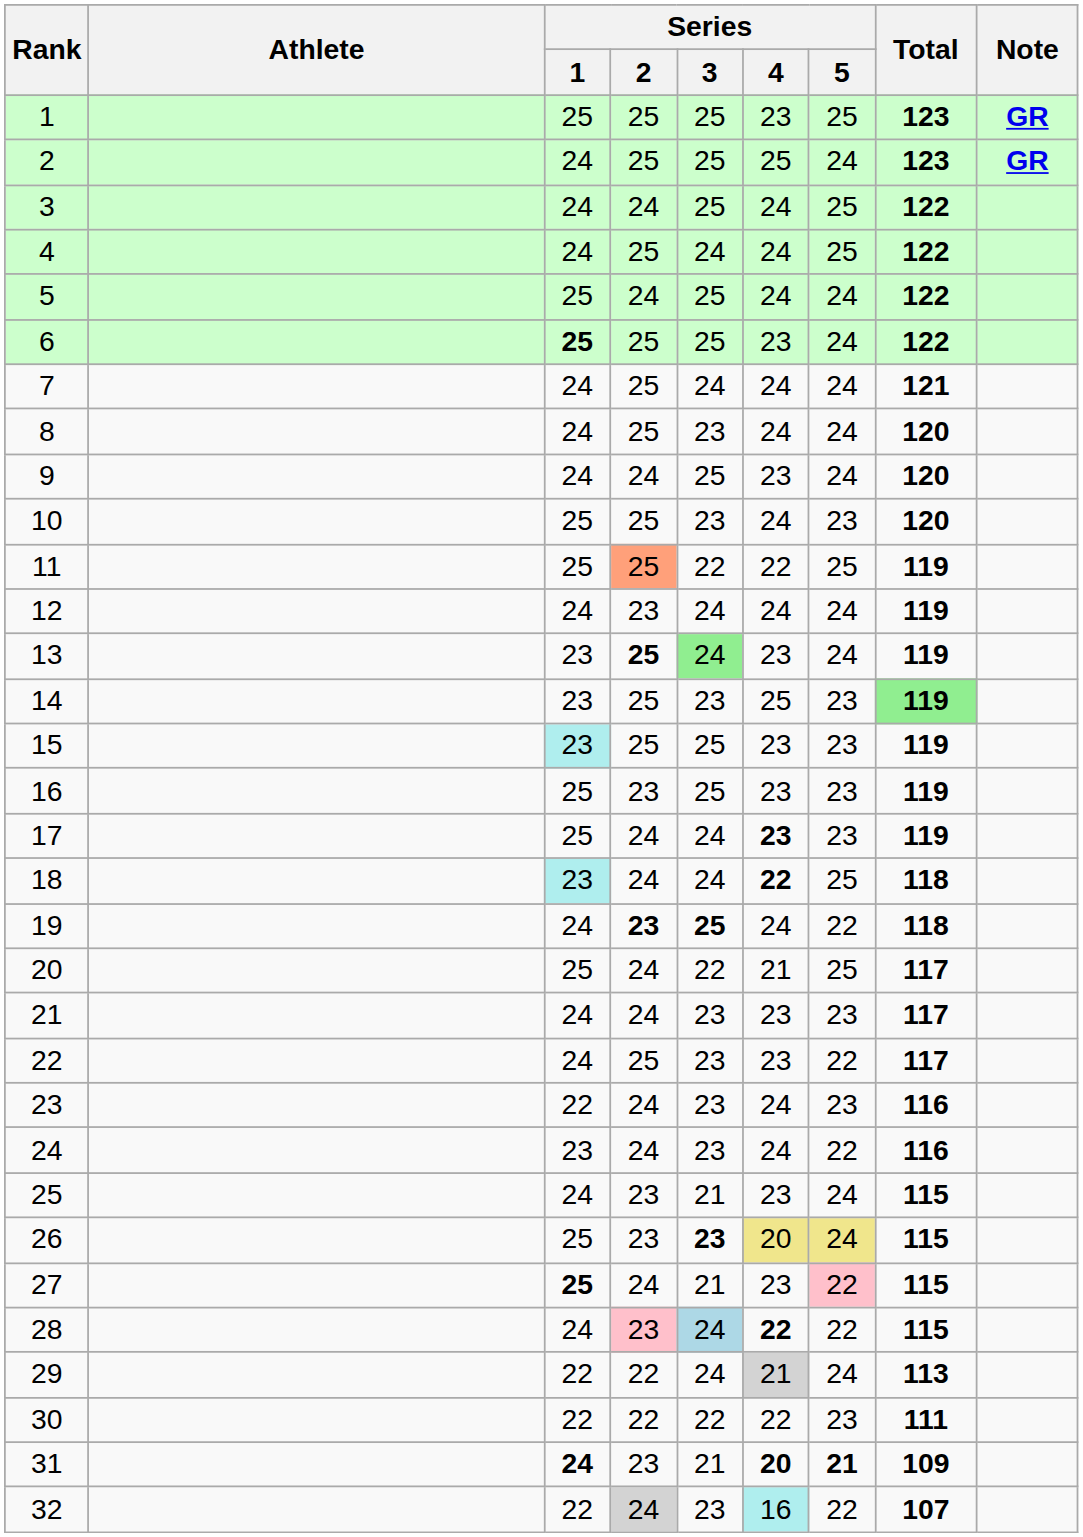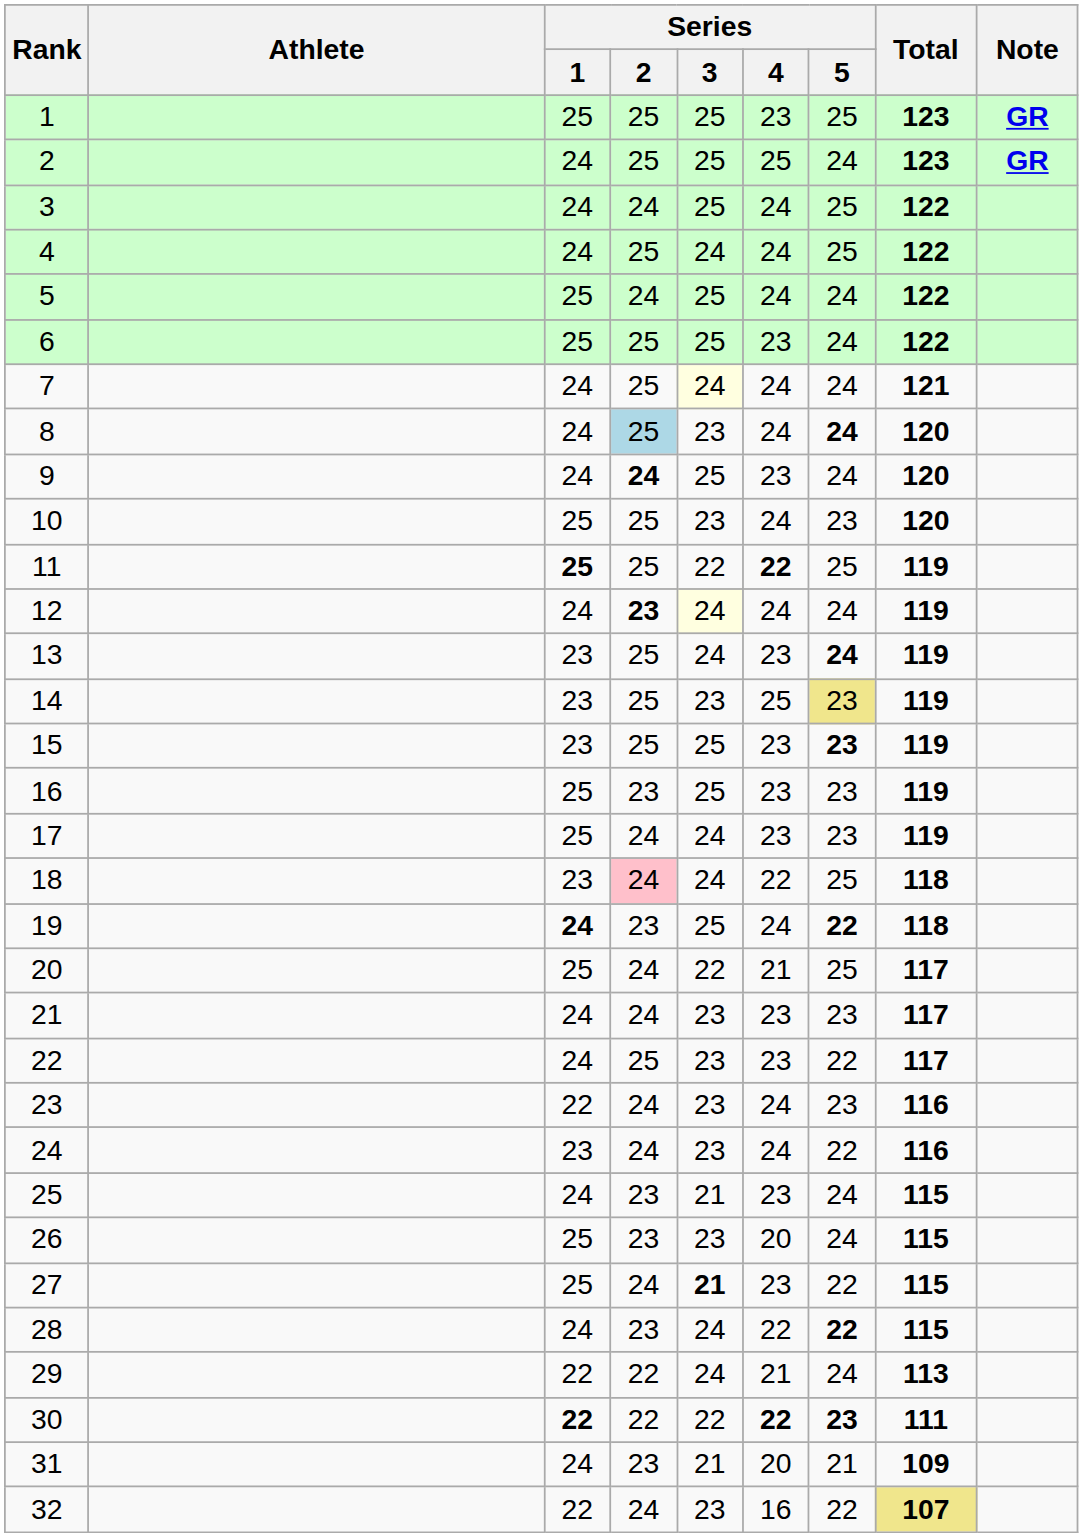(577, 341) bold -> (577, 341) normal
(710, 386) no background -> (710, 386) lightyellow background
(644, 431) no background -> (644, 431) lightblue background
(842, 431) normal -> (842, 431) bold
(644, 476) normal -> (644, 476) bold
(577, 565) normal -> (577, 565) bold
(644, 565) lightsalmon background -> (644, 565) no background
(776, 565) normal -> (776, 565) bold
(644, 610) normal -> (644, 610) bold
(710, 610) no background -> (710, 610) lightyellow background
(644, 655) bold -> (644, 655) normal
(710, 655) lightgreen background -> (710, 655) no background
(842, 655) normal -> (842, 655) bold
(842, 700) no background -> (842, 700) khaki background
(926, 700) lightgreen background -> (926, 700) no background
(577, 745) paleturquoise background -> (577, 745) no background
(842, 745) normal -> (842, 745) bold
(776, 835) bold -> (776, 835) normal
(577, 880) paleturquoise background -> (577, 880) no background
(644, 880) no background -> (644, 880) pink background
(776, 880) bold -> (776, 880) normal
(577, 925) normal -> (577, 925) bold
(644, 925) bold -> (644, 925) normal
(710, 925) bold -> (710, 925) normal
(842, 925) normal -> (842, 925) bold
(710, 1239) bold -> (710, 1239) normal
(776, 1239) khaki background -> (776, 1239) no background
(842, 1239) khaki background -> (842, 1239) no background
(577, 1284) bold -> (577, 1284) normal
(710, 1284) normal -> (710, 1284) bold
(842, 1284) pink background -> (842, 1284) no background
(644, 1329) pink background -> (644, 1329) no background
(710, 1329) lightblue background -> (710, 1329) no background
(776, 1329) bold -> (776, 1329) normal
(842, 1329) normal -> (842, 1329) bold
(776, 1374) lightgrey background -> (776, 1374) no background
(577, 1419) normal -> (577, 1419) bold
(776, 1419) normal -> (776, 1419) bold
(842, 1419) normal -> (842, 1419) bold
(577, 1464) bold -> (577, 1464) normal
(776, 1464) bold -> (776, 1464) normal
(842, 1464) bold -> (842, 1464) normal
(644, 1509) lightgrey background -> (644, 1509) no background
(776, 1509) paleturquoise background -> (776, 1509) no background
(926, 1509) no background -> (926, 1509) khaki background
